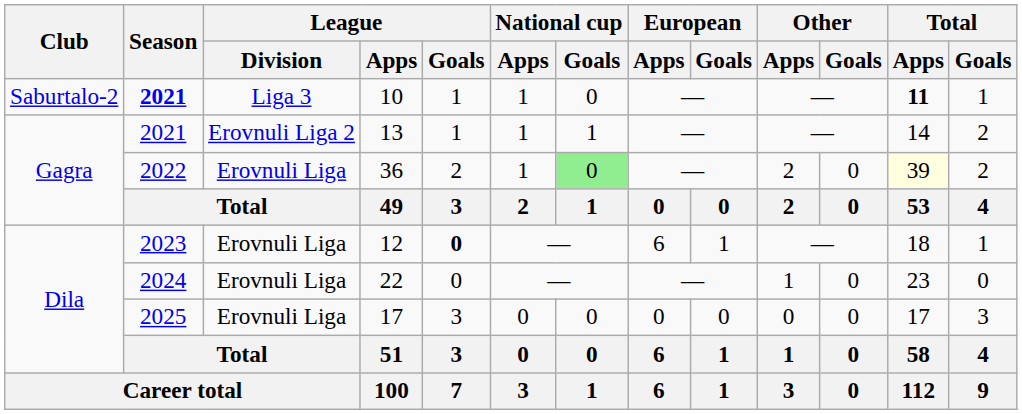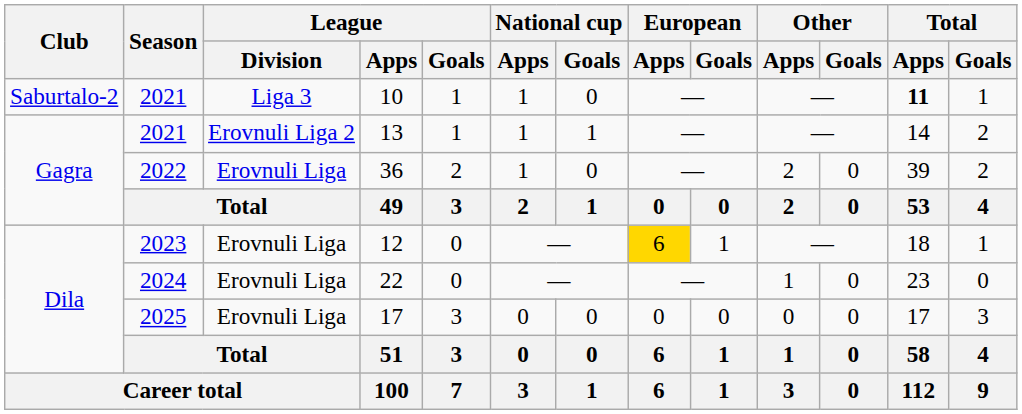(163, 96) bold -> (163, 96) normal
(592, 170) lightgreen background -> (592, 170) no background
(918, 170) lightyellow background -> (918, 170) no background
(456, 243) bold -> (456, 243) normal
(659, 243) no background -> (659, 243) gold background
